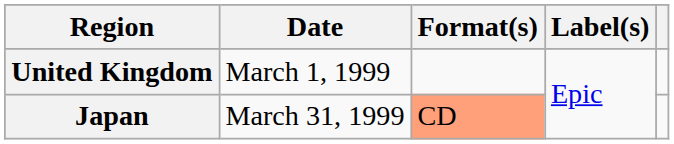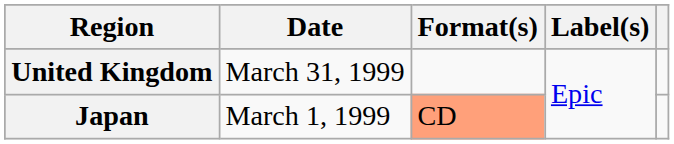(308, 71) March 1, 1999 -> (315, 71) March 31, 1999
(315, 116) March 31, 1999 -> (308, 116) March 1, 1999
